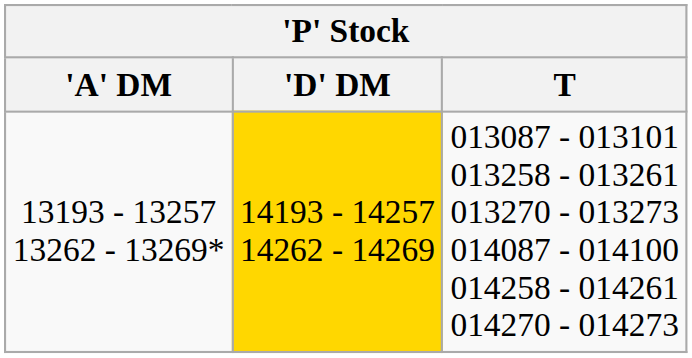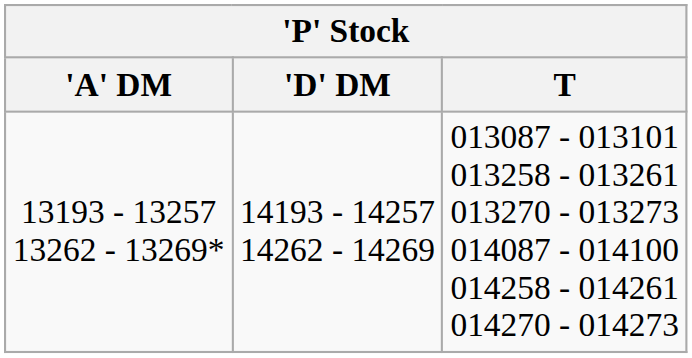(337, 231) gold background -> (337, 231) no background
